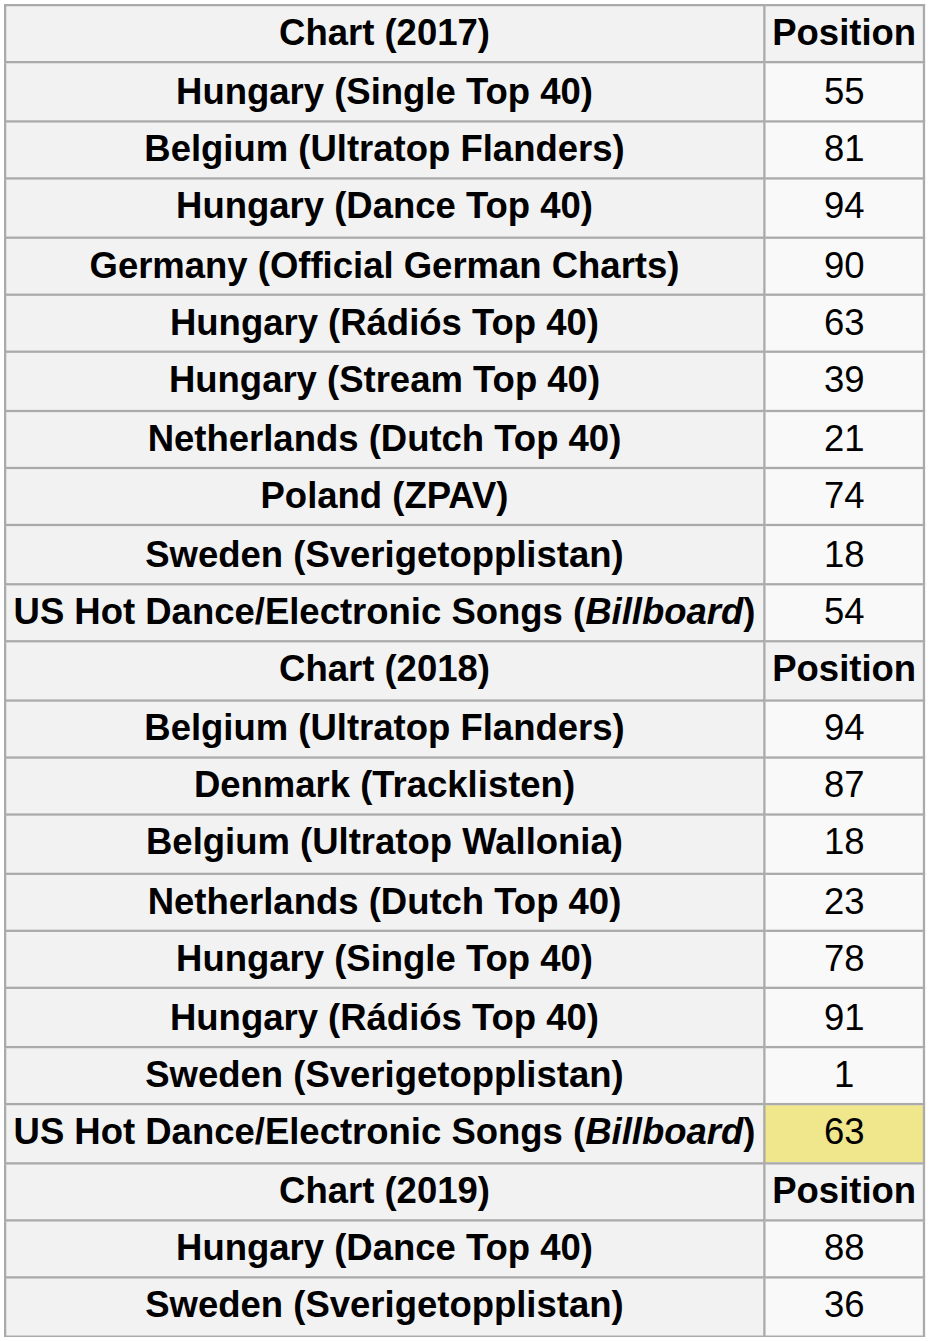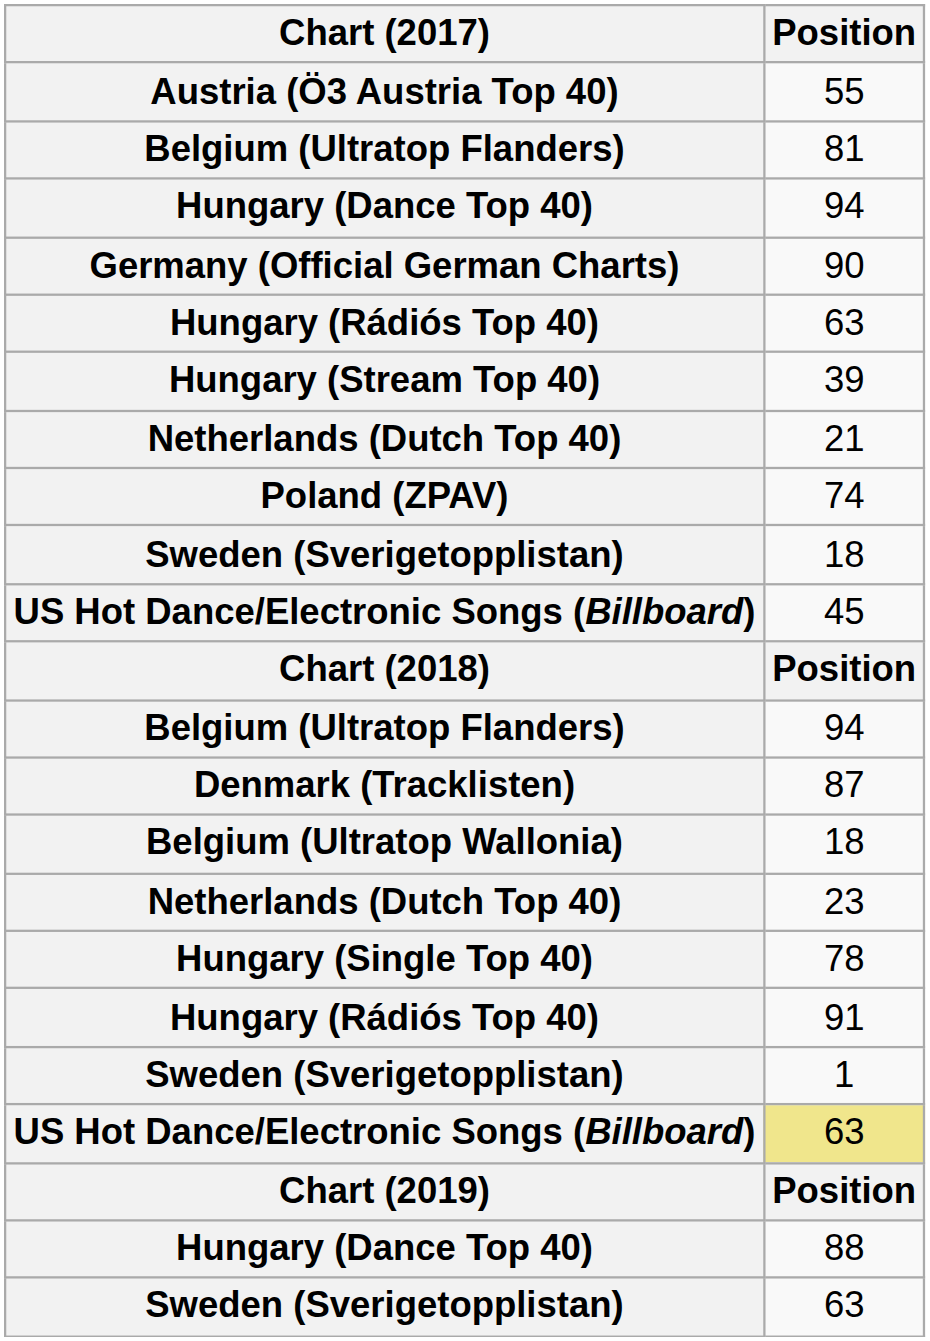(384, 91) Hungary (Single Top 40) -> (384, 91) Austria (Ö3 Austria Top 40)
(844, 611) 54 -> (844, 611) 45
(844, 1306) 36 -> (844, 1306) 63
